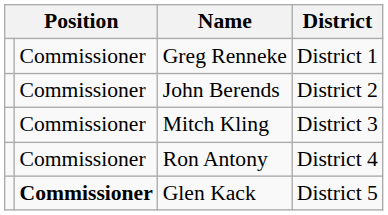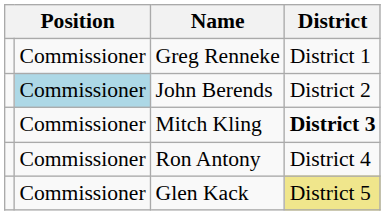(83, 90) no background -> (83, 90) lightblue background
(337, 124) normal -> (333, 124) bold
(86, 192) bold -> (83, 192) normal
(337, 192) no background -> (330, 192) khaki background
